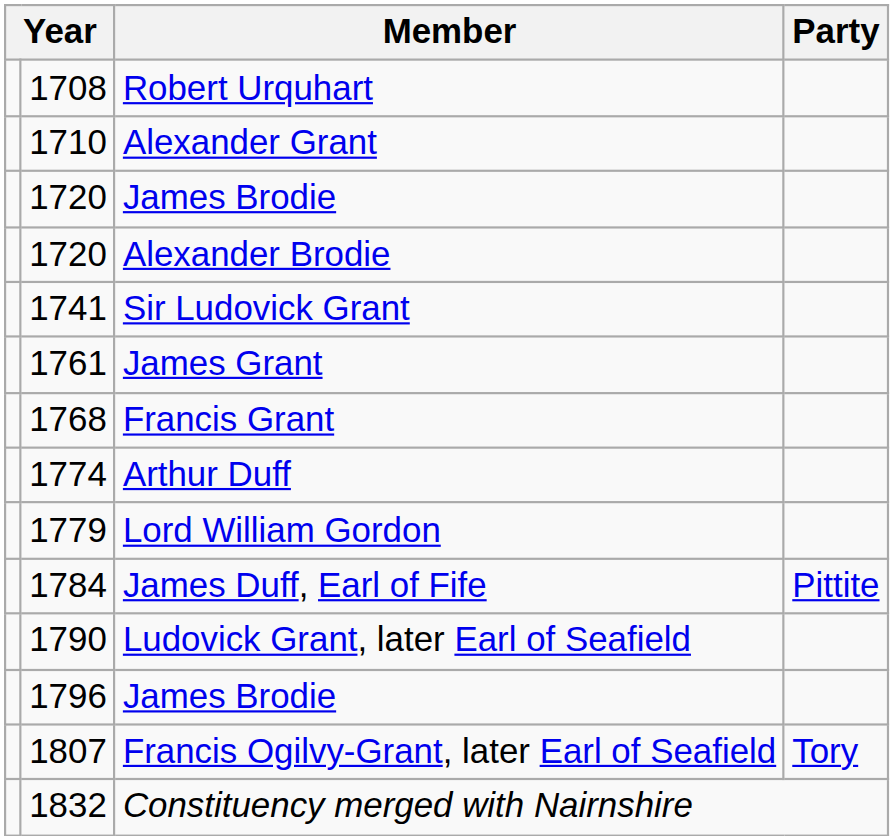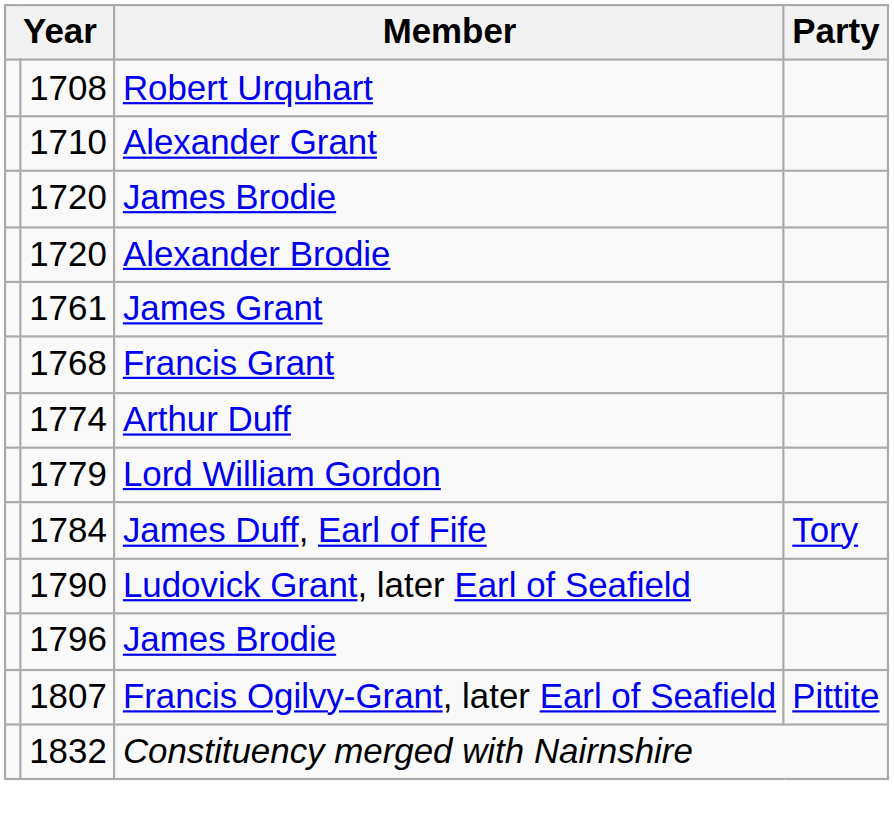- row: (68, 308)
(836, 585) Pittite -> (825, 530) Tory
(825, 751) Tory -> (836, 695) Pittite
